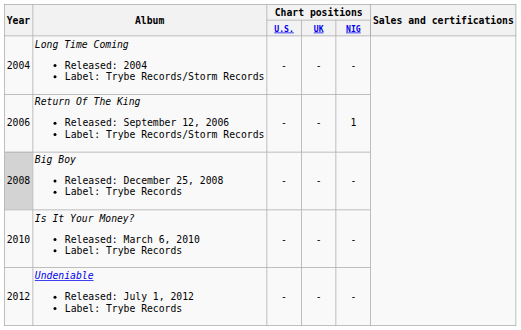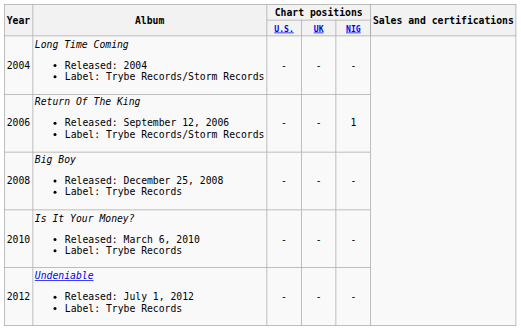(18, 181) lightgrey background -> (18, 181) no background
